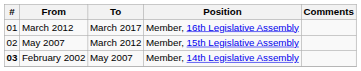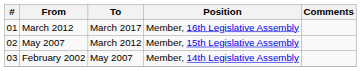(12, 58) bold -> (12, 58) normal
